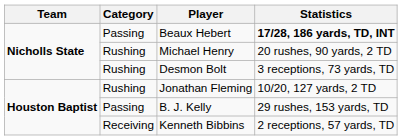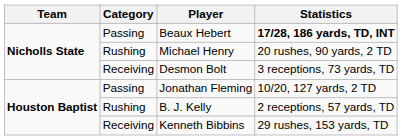(124, 70) Rushing -> (128, 70) Receiving
(124, 88) Rushing -> (123, 88) Passing
(123, 107) Passing -> (124, 107) Rushing
(323, 107) 29 rushes, 153 yards, TD -> (326, 107) 2 receptions, 57 yards, TD
(326, 125) 2 receptions, 57 yards, TD -> (323, 125) 29 rushes, 153 yards, TD
